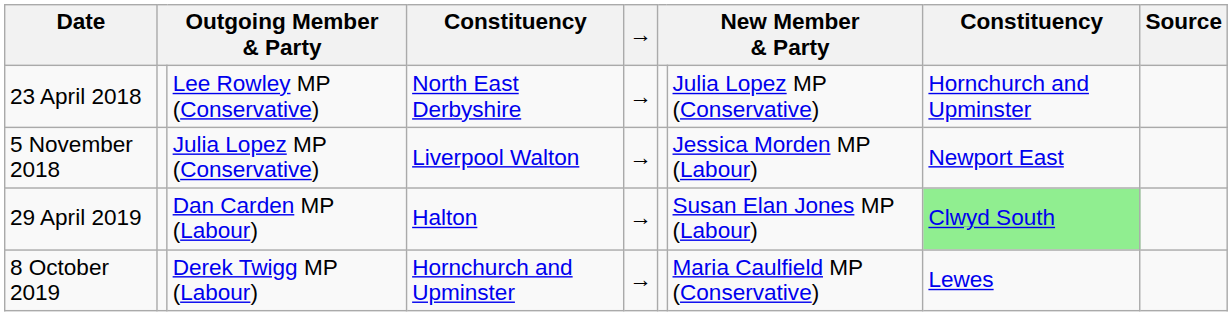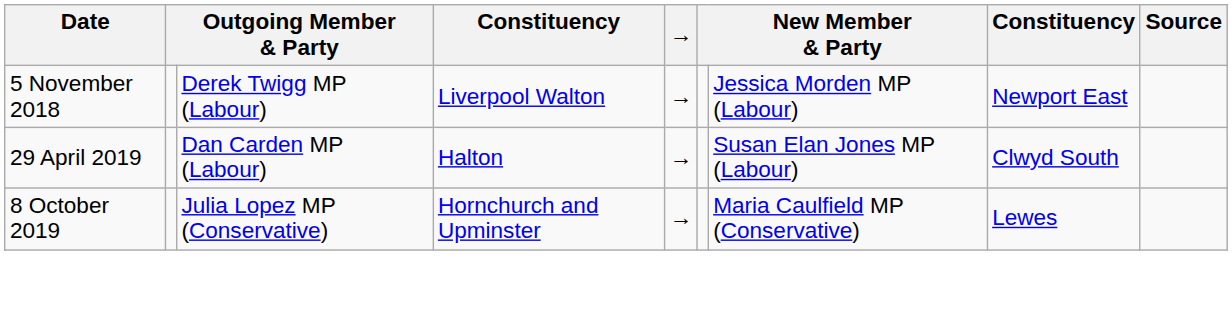- row: (76, 96)
(250, 157) Julia Lopez MP (Conservative) -> (264, 96) Derek Twigg MP (Labour)
(992, 218) lightgreen background -> (1055, 157) no background
(255, 279) Derek Twigg MP (Labour) -> (259, 218) Julia Lopez MP (Conservative)
